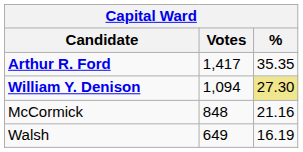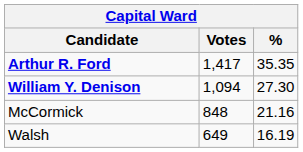(276, 87) khaki background -> (276, 87) no background
